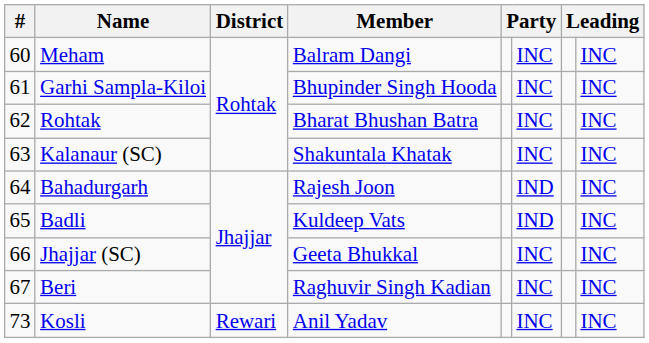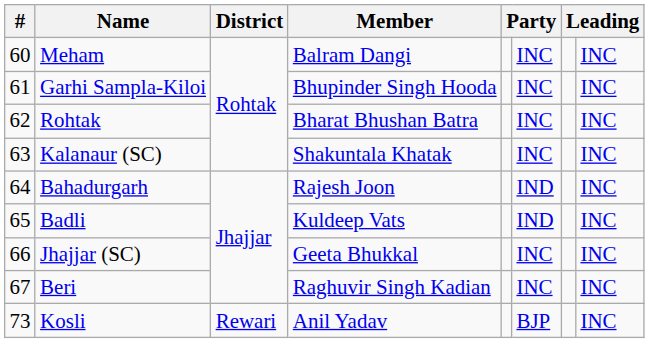(535, 320) INC -> (533, 320) BJP
